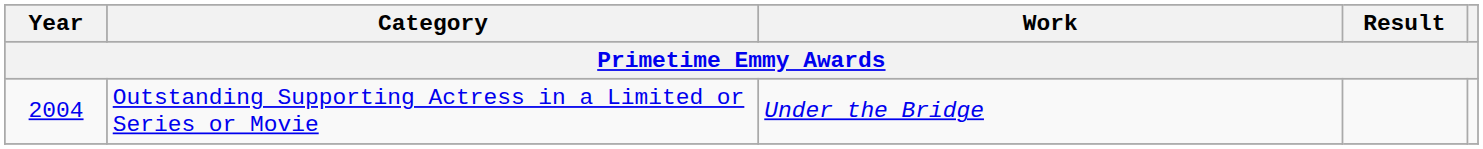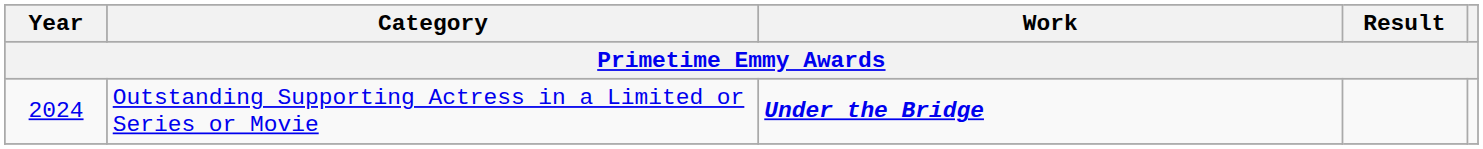(56, 111) 2004 -> (56, 111) 2024
(874, 111) normal -> (874, 111) bold
